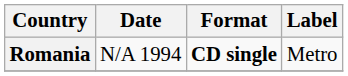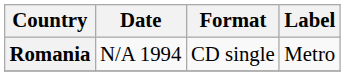(234, 53) bold -> (233, 53) normal
